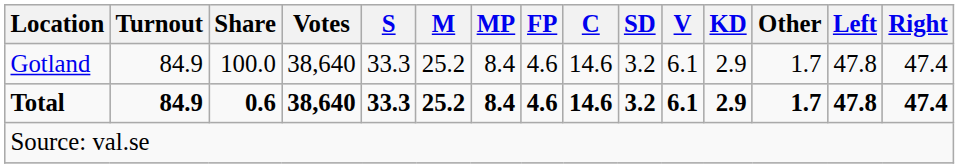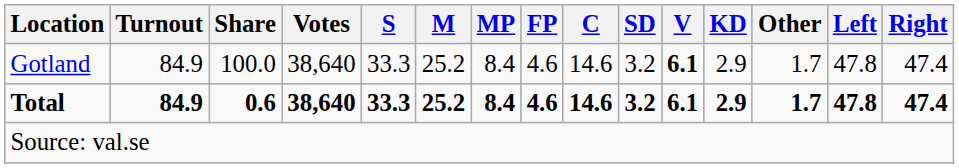(683, 63) normal -> (683, 63) bold
